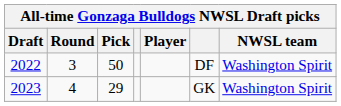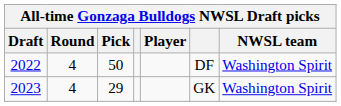(72, 64) 3 -> (72, 64) 4
